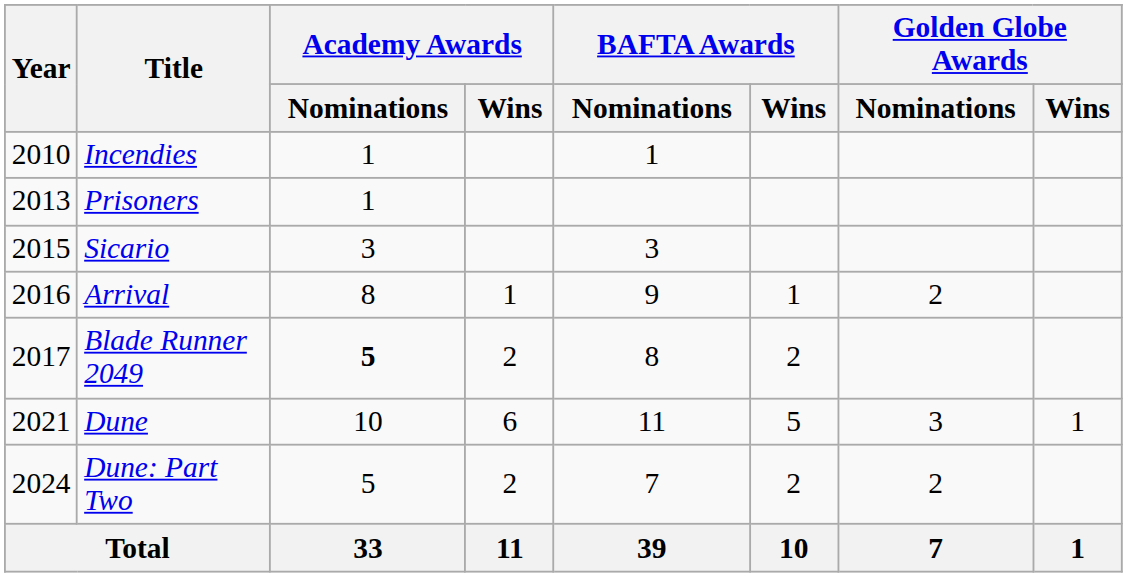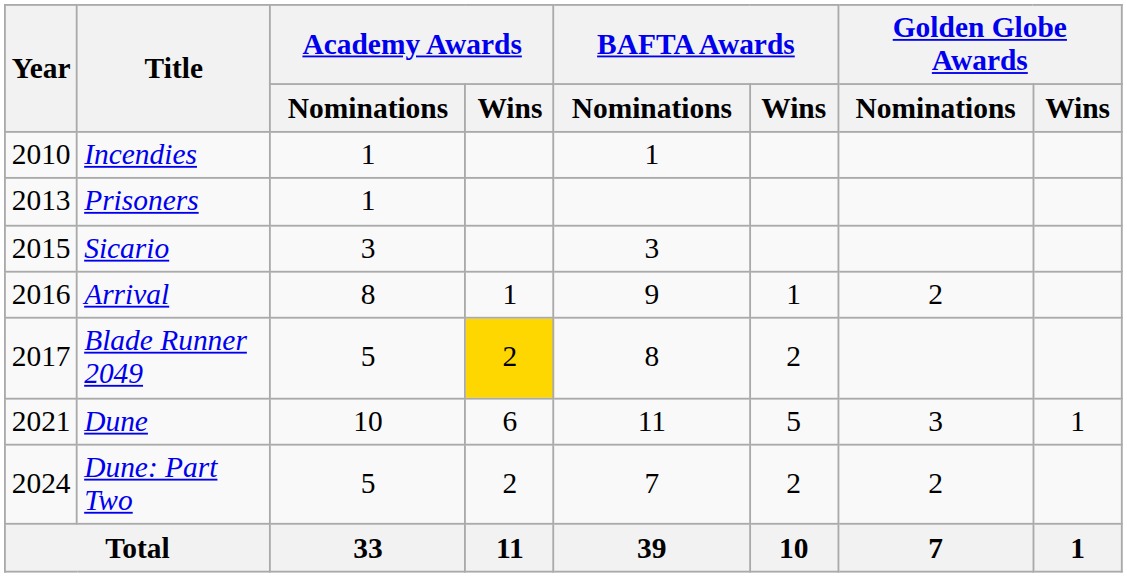(368, 357) bold -> (368, 357) normal
(510, 357) no background -> (510, 357) gold background
